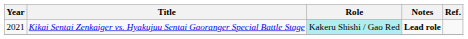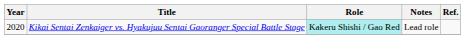(16, 27) 2021 -> (16, 27) 2020
(422, 27) bold -> (421, 27) normal
